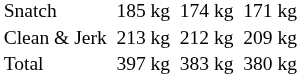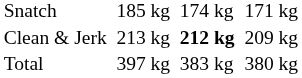(207, 37) normal -> (207, 37) bold
